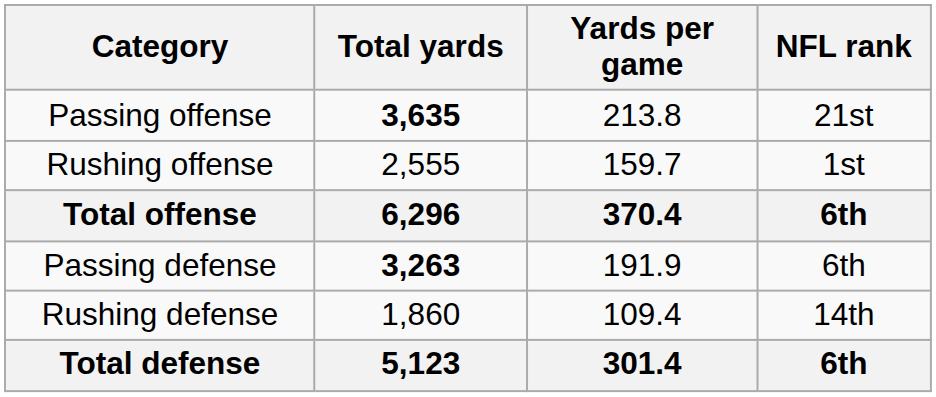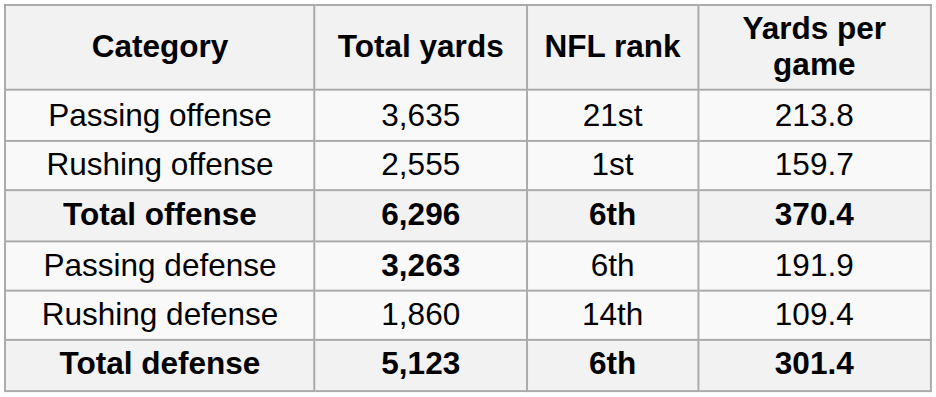columns swapped: (642, 47) <-> (844, 47)
(421, 114) bold -> (421, 114) normal
